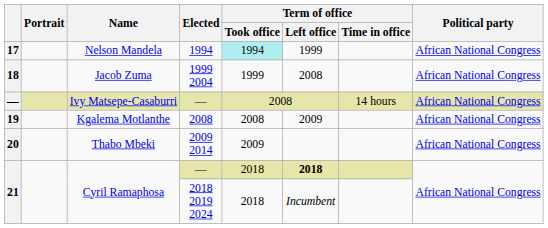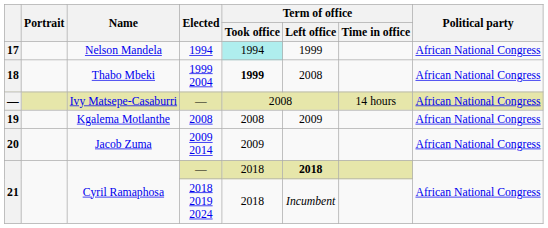(123, 75) Jacob Zuma -> (123, 75) Thabo Mbeki
(252, 75) normal -> (252, 75) bold
(123, 144) Thabo Mbeki -> (123, 144) Jacob Zuma
